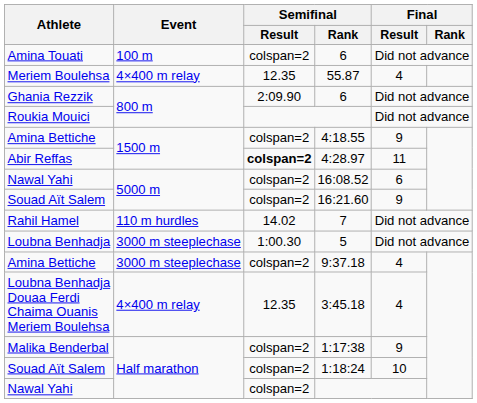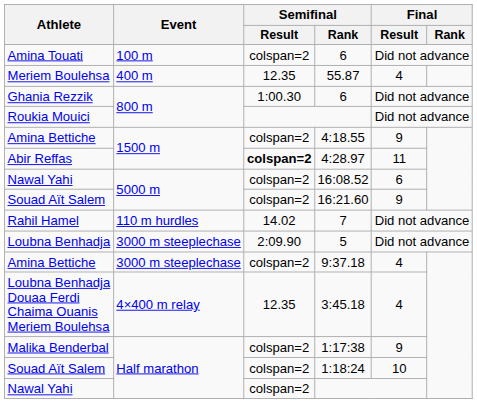(158, 76) 4×400 m relay -> (135, 76) 400 m
(279, 97) 2:09.90 -> (279, 97) 1:00.30
(279, 242) 1:00.30 -> (279, 242) 2:09.90
